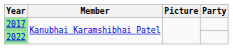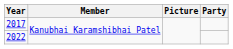(16, 24) lightgreen background -> (16, 24) no background
(16, 37) lightgreen background -> (16, 37) no background
